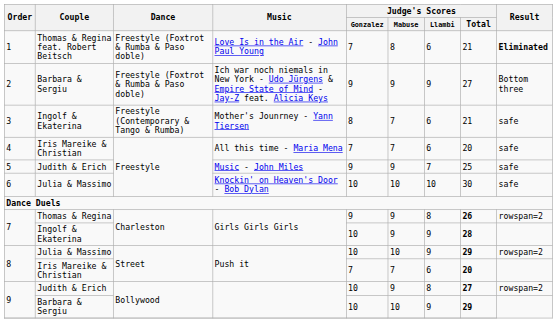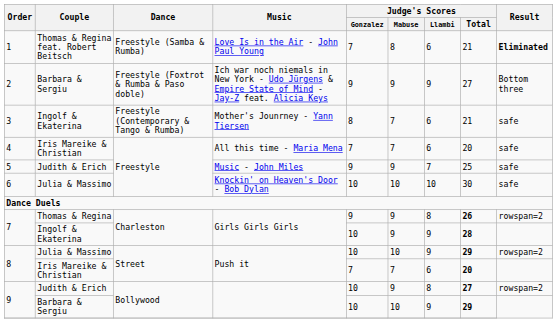(160, 47) Freestyle (Foxtrot & Rumba & Paso doble) -> (160, 47) Freestyle (Samba & Rumba)
